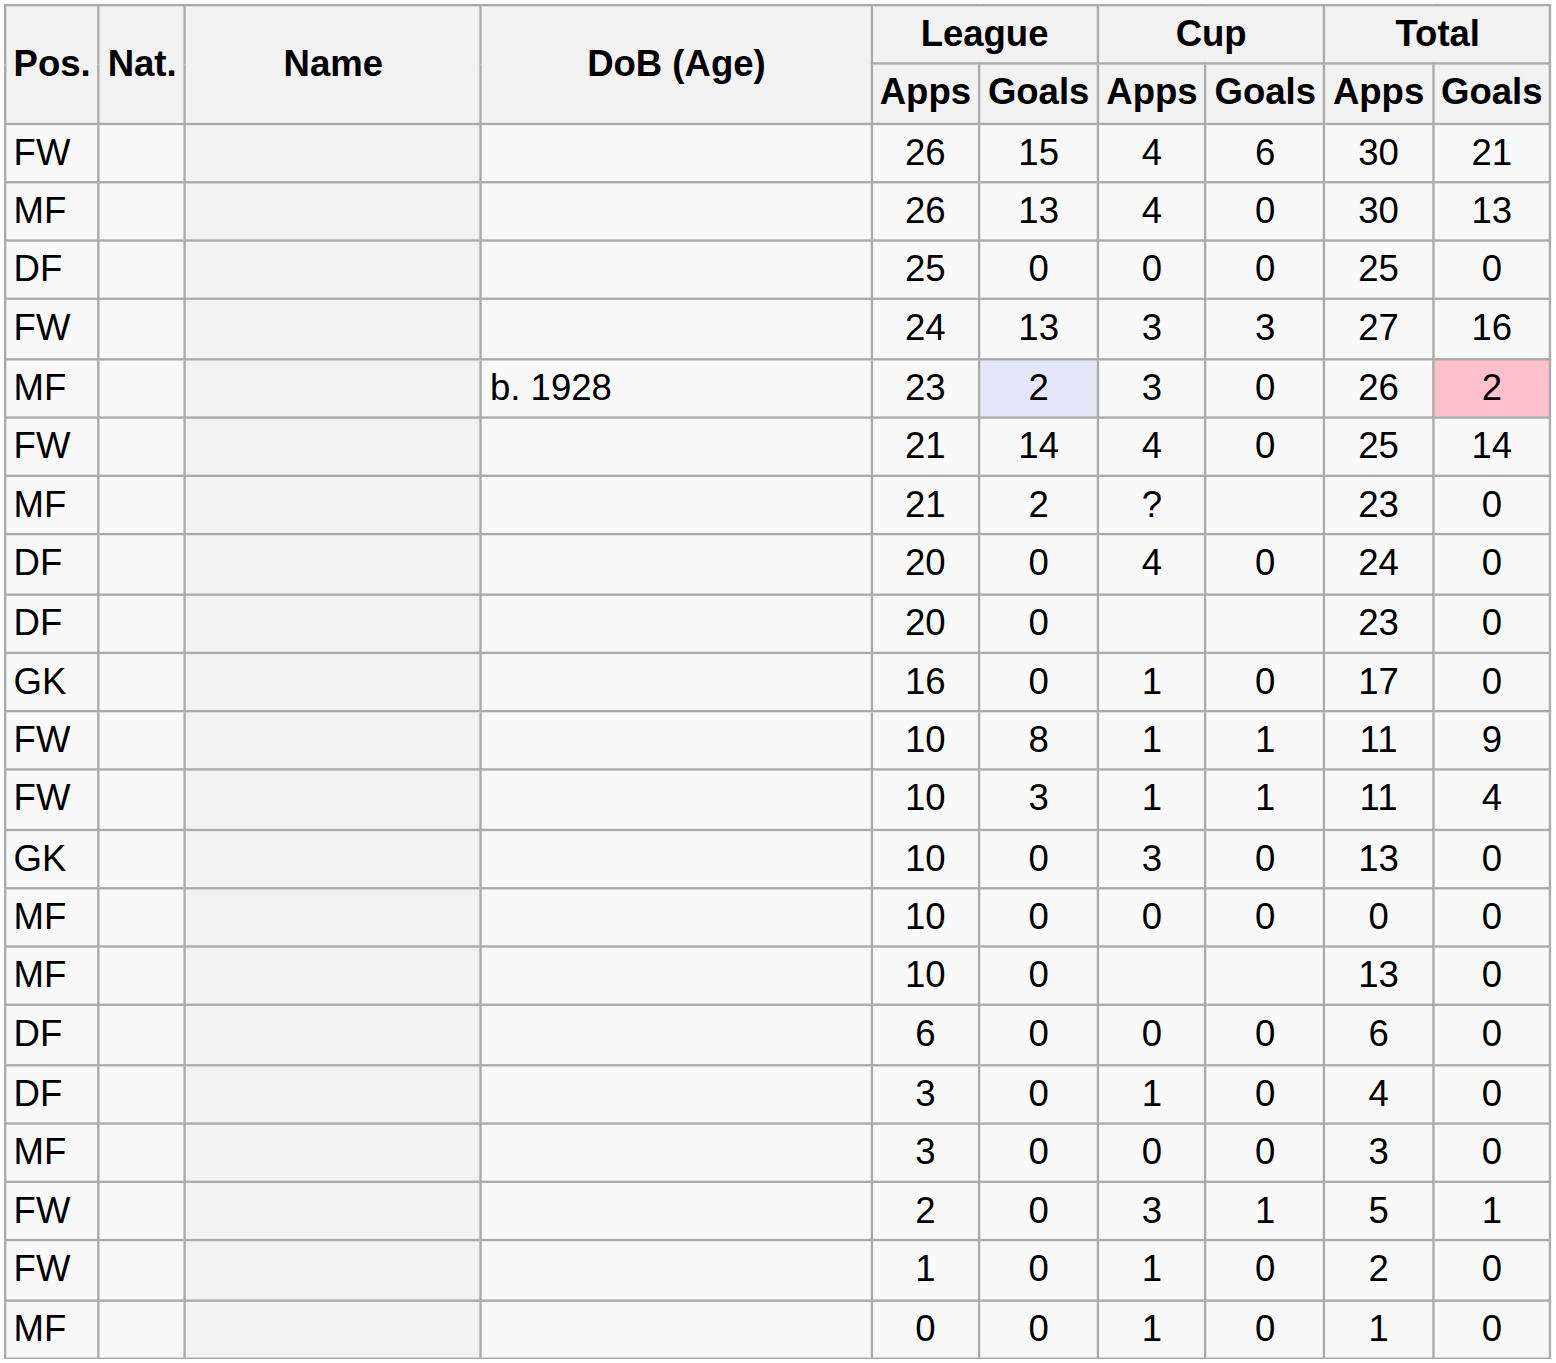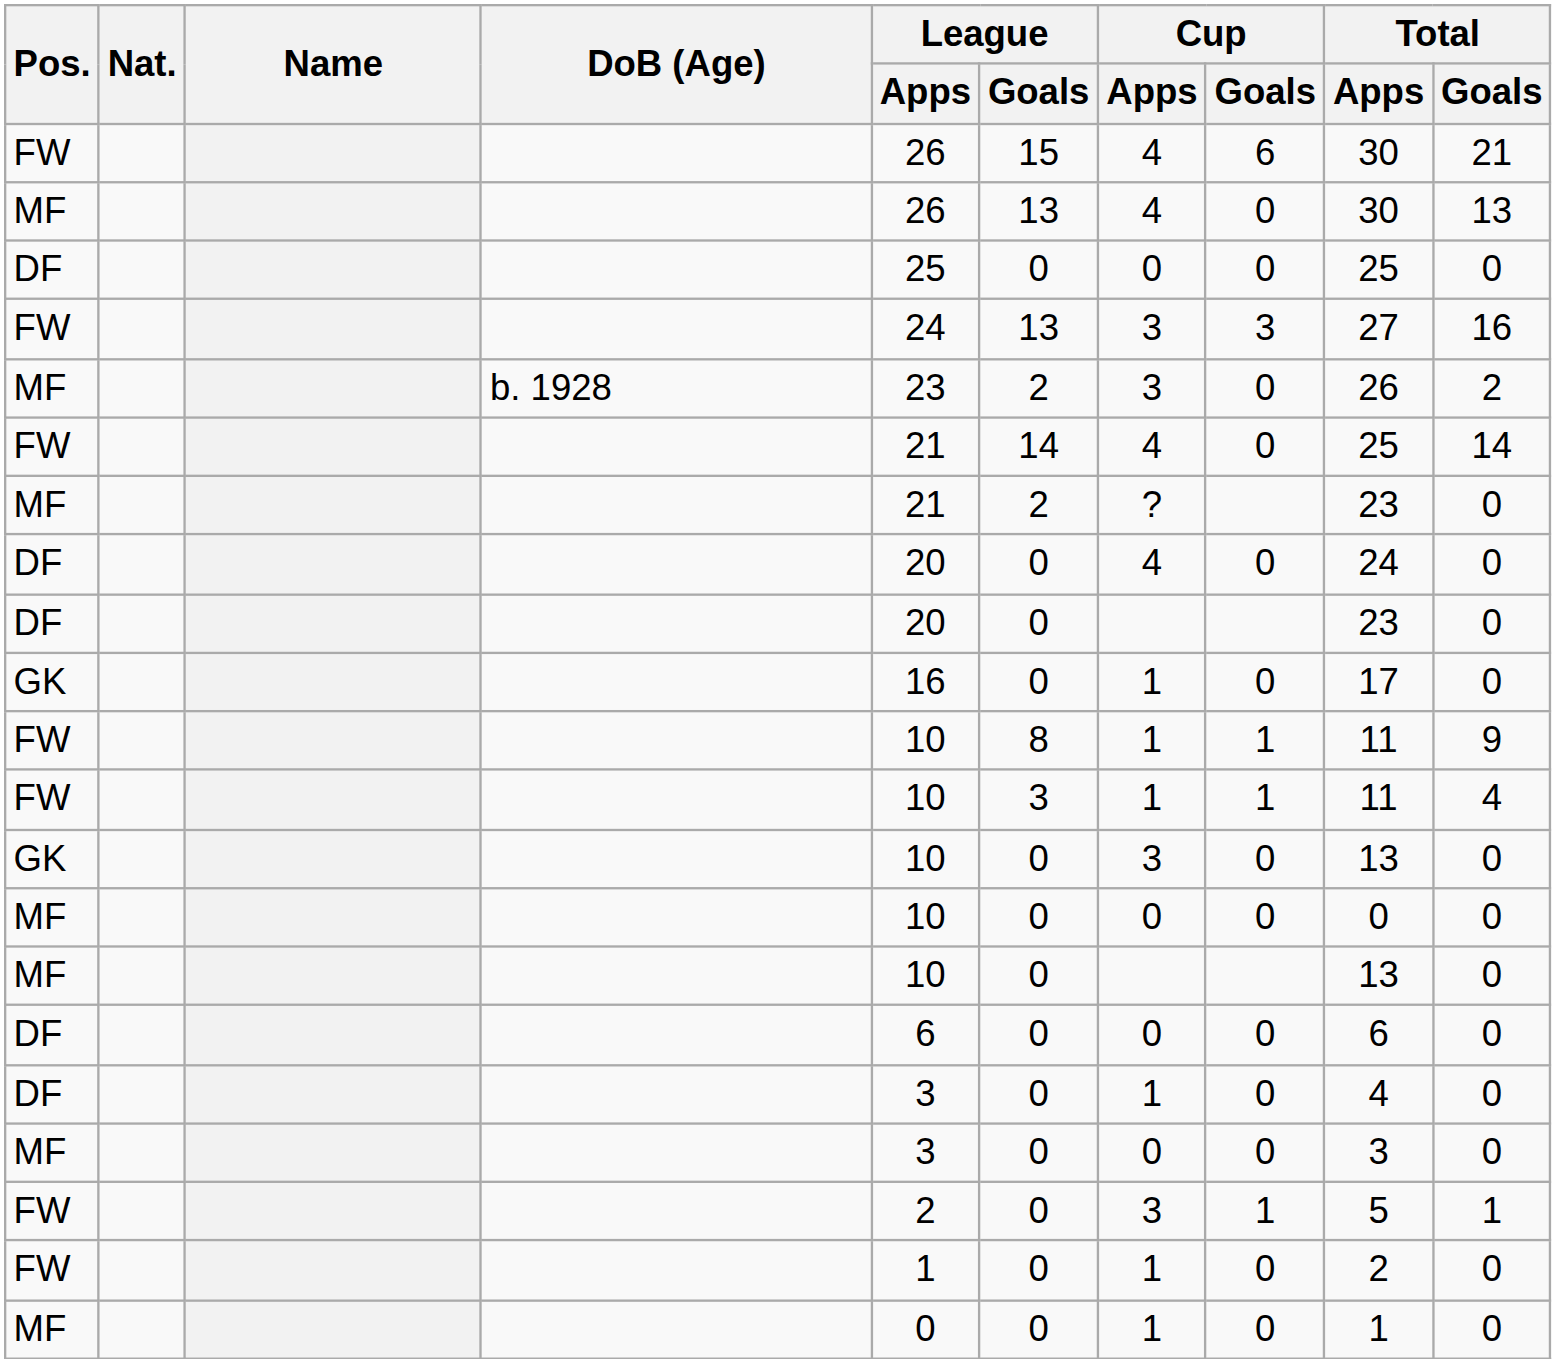(1039, 386) lavender background -> (1039, 386) no background
(1492, 386) pink background -> (1492, 386) no background
